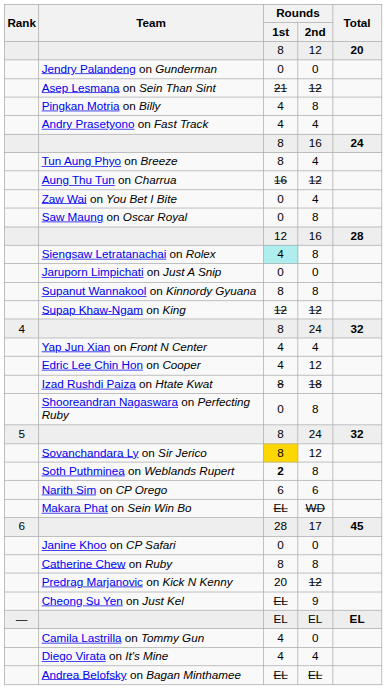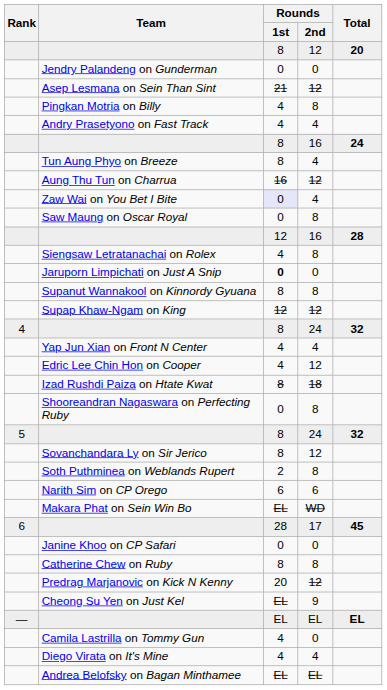(281, 198) no background -> (281, 198) lavender background
(281, 254) paleturquoise background -> (281, 254) no background
(281, 273) normal -> (281, 273) bold
(281, 452) gold background -> (281, 452) no background
(281, 471) bold -> (281, 471) normal
